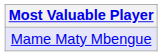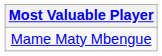(81, 39) lavender background -> (81, 39) no background
